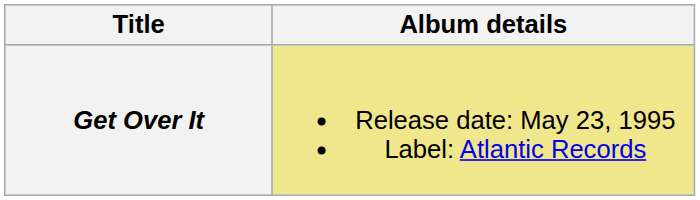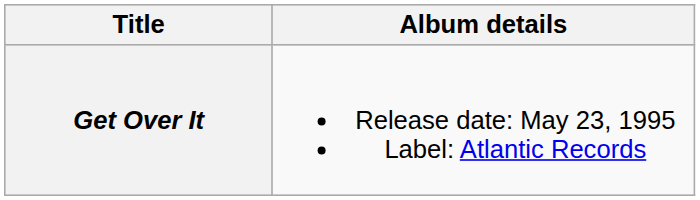(483, 135) khaki background -> (483, 135) no background
